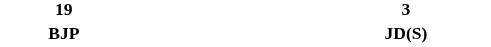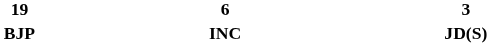+ column: (225, 9)
